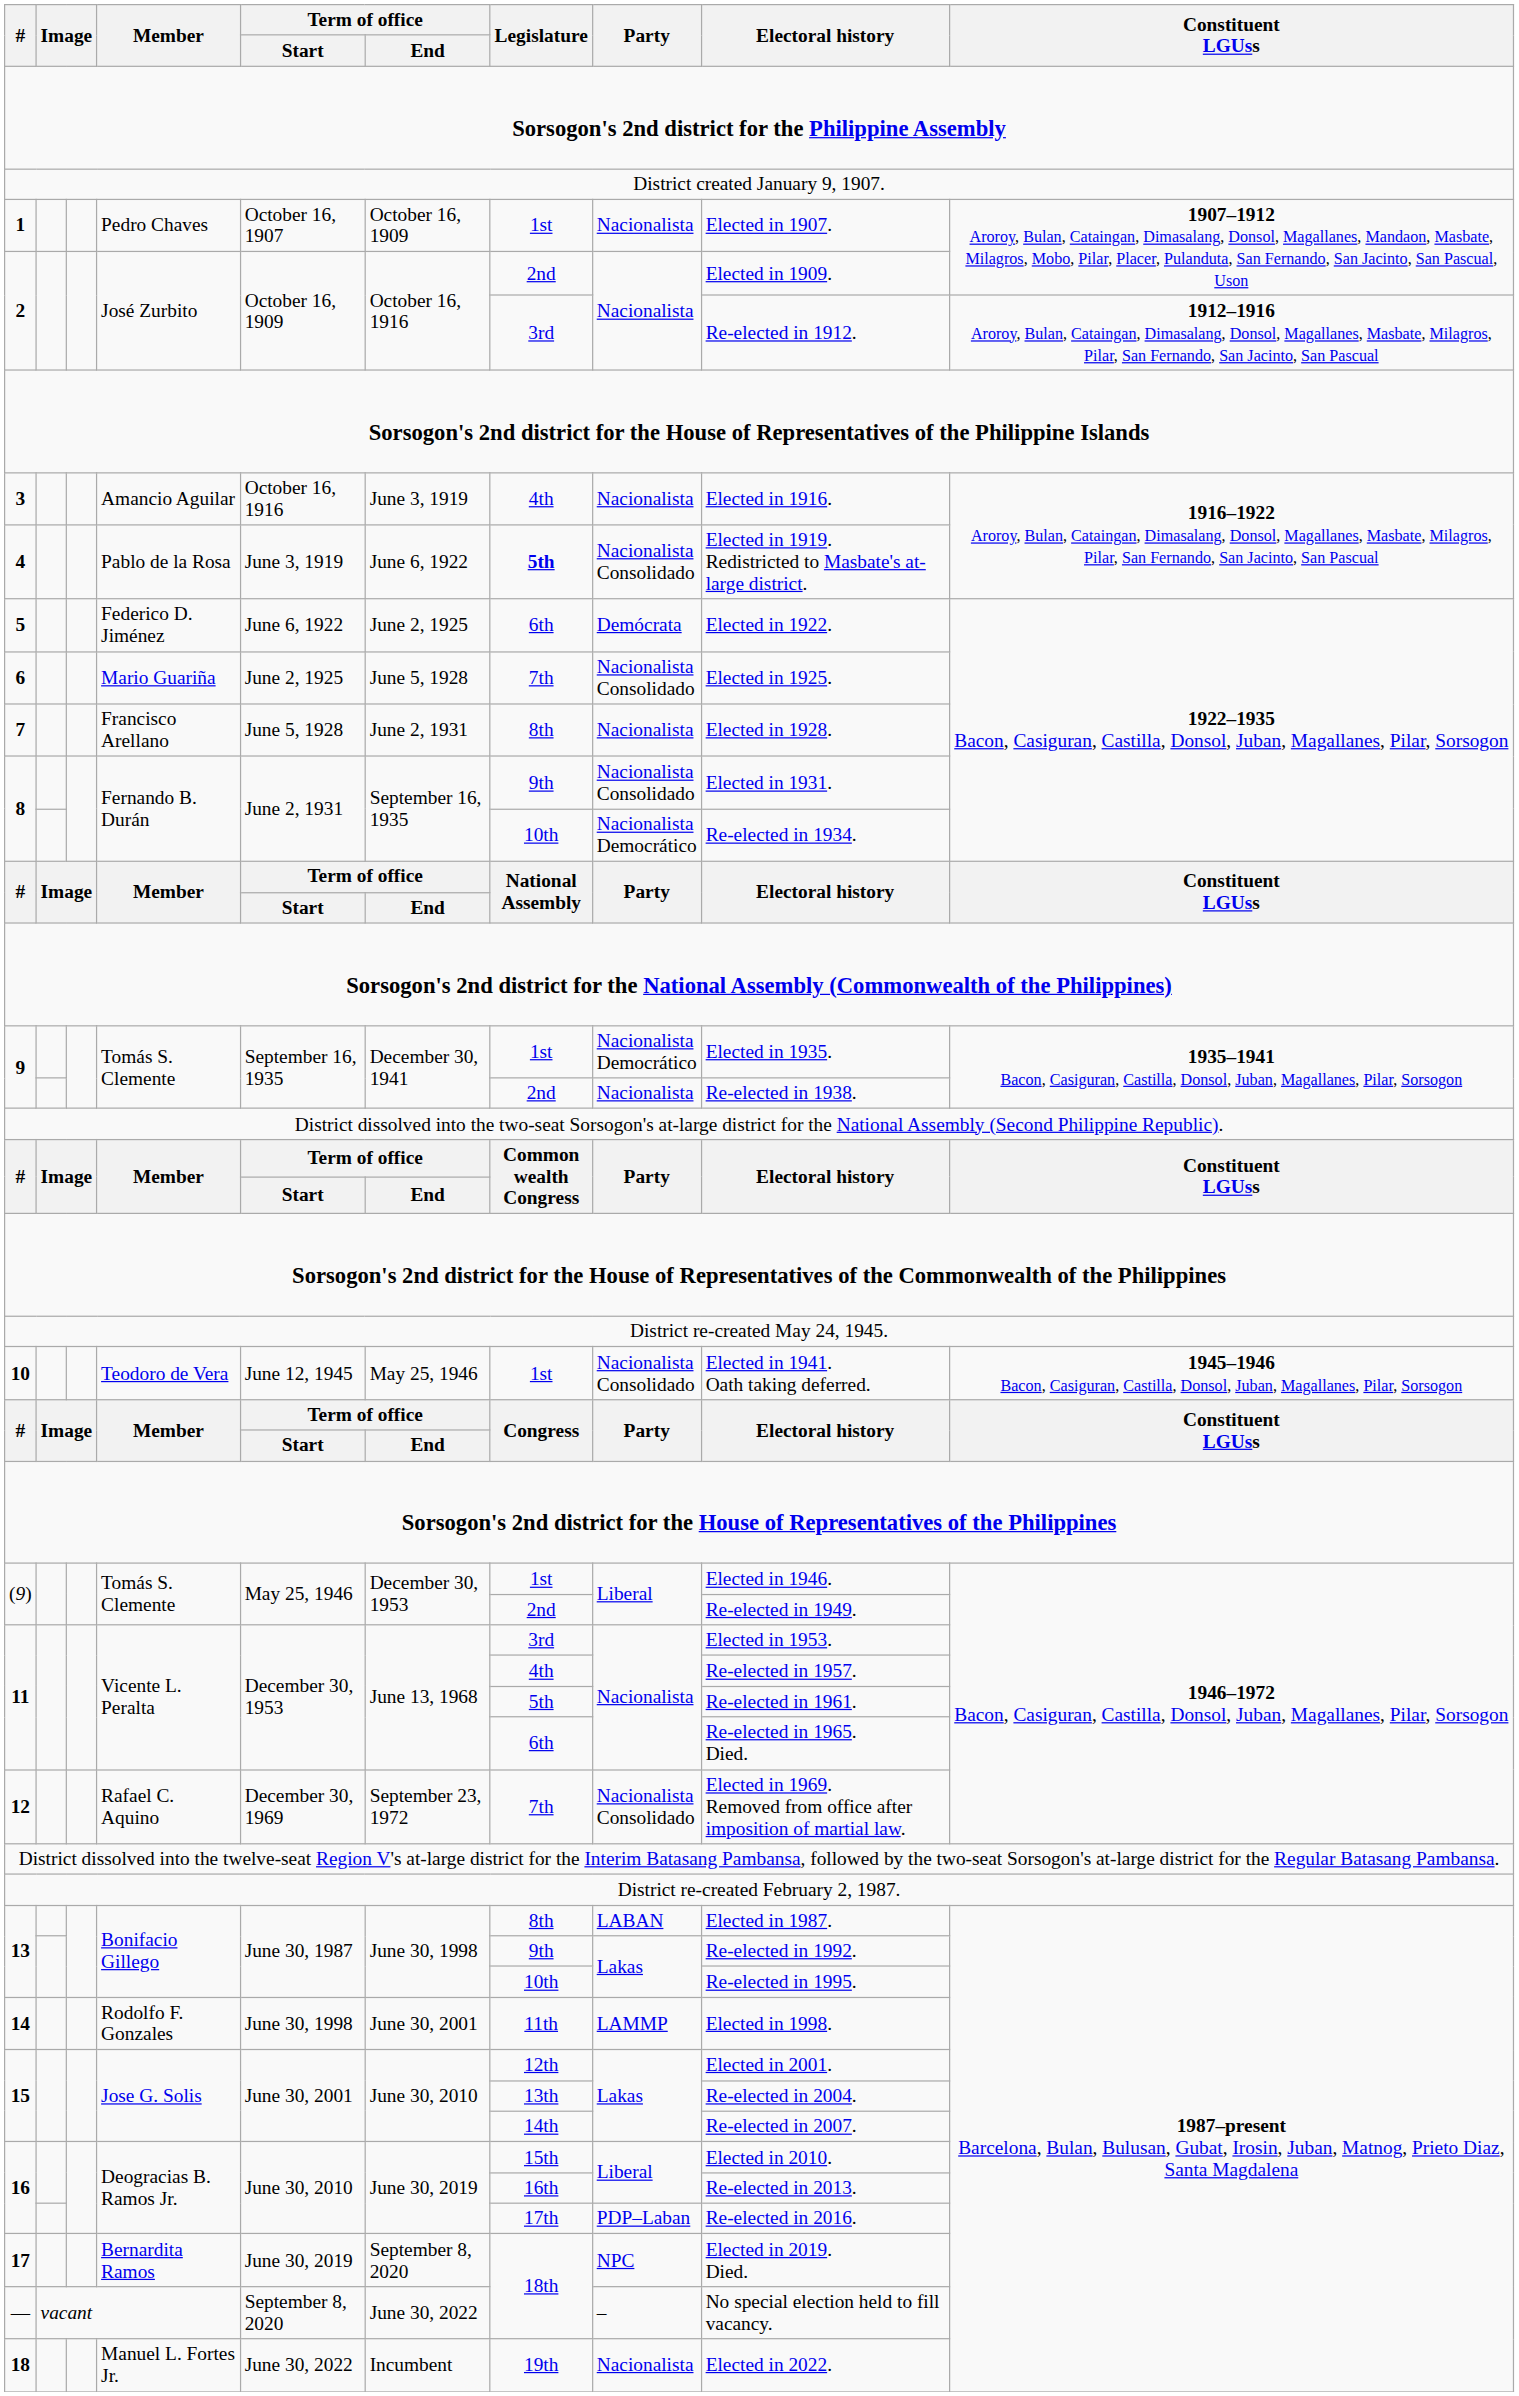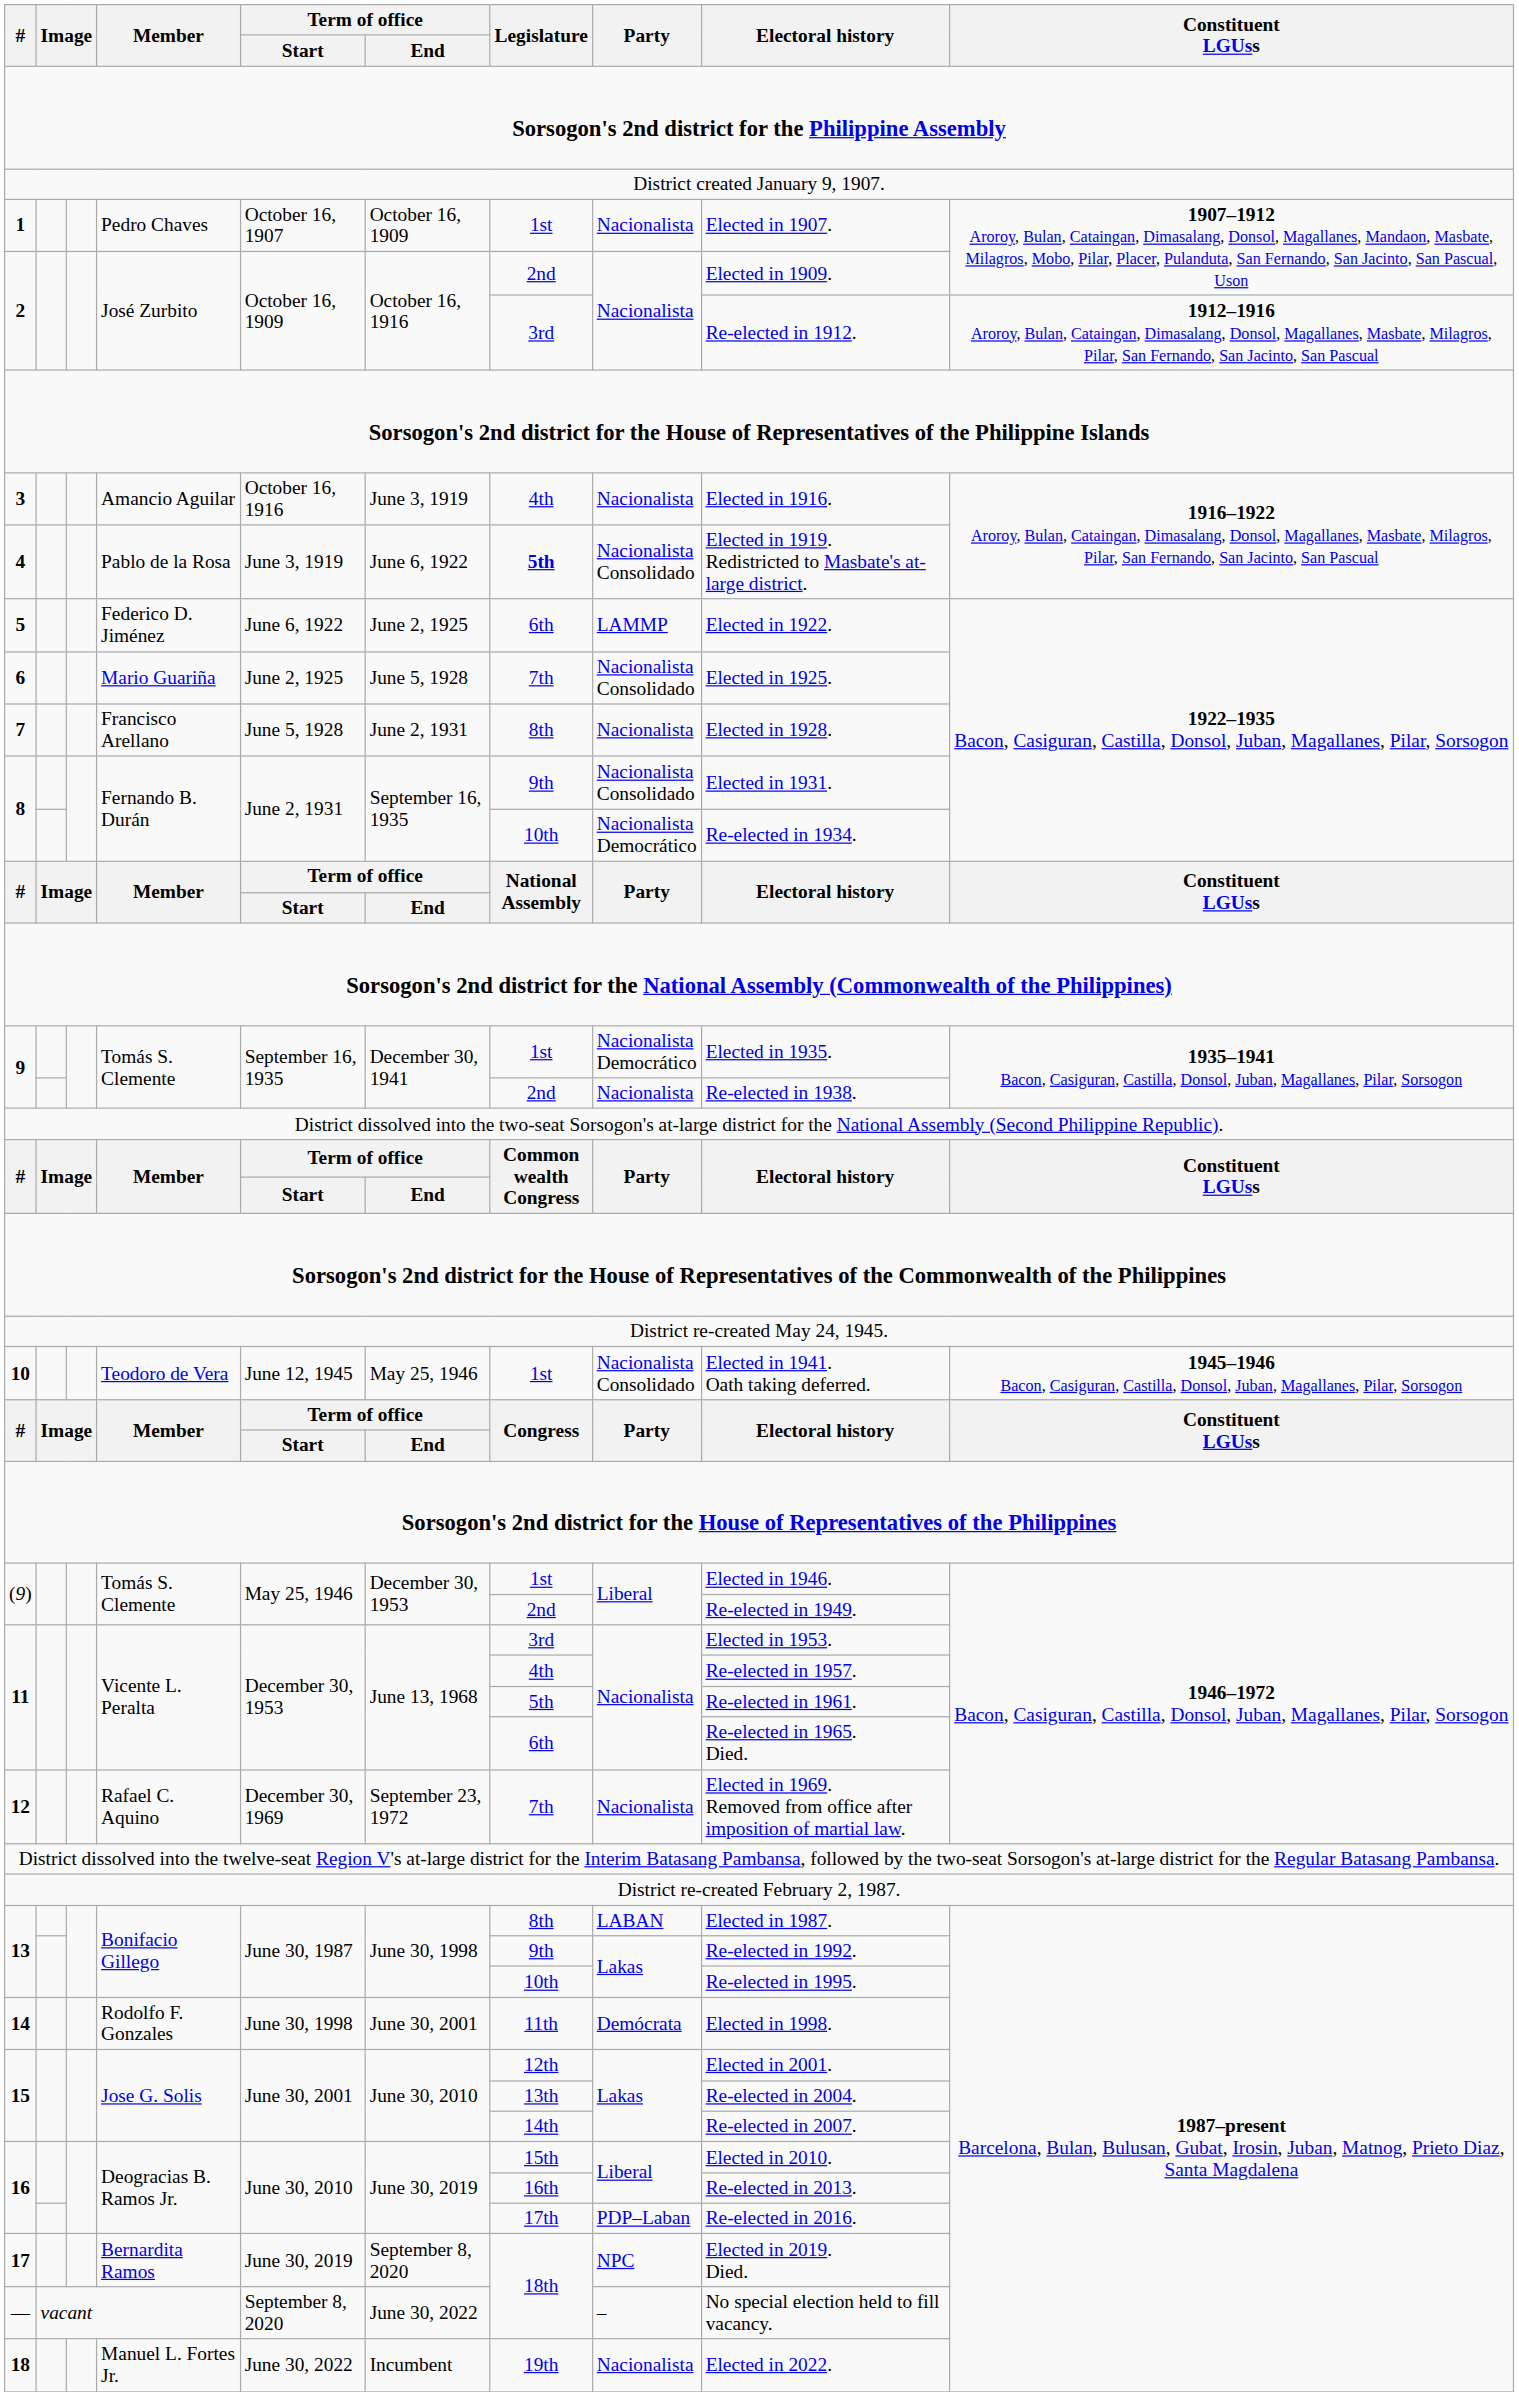(639, 625) Demócrata -> (632, 625) LAMMP
(646, 1806) Nacionalista Consolidado -> (645, 1806) Nacionalista
(632, 2023) LAMMP -> (639, 2023) Demócrata
